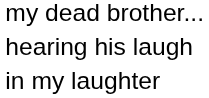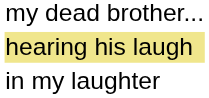(99, 47) no background -> (99, 47) khaki background
